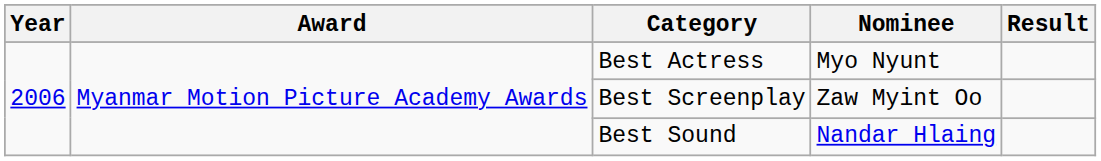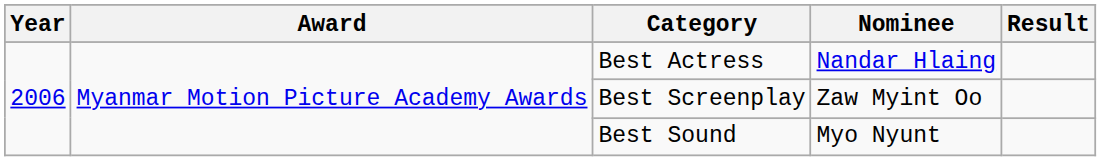(879, 61) Myo Nyunt -> (906, 61) Nandar Hlaing
(906, 136) Nandar Hlaing -> (879, 136) Myo Nyunt
